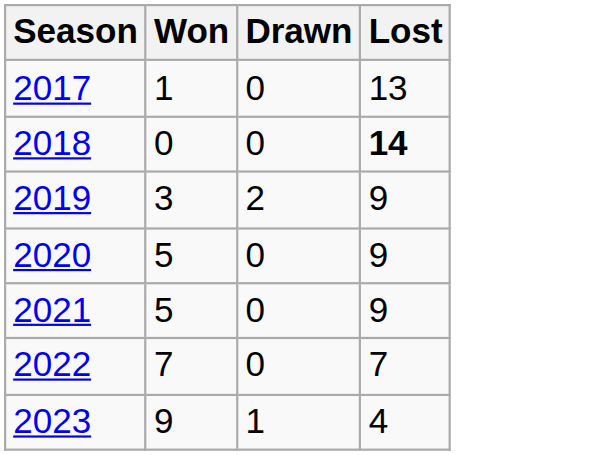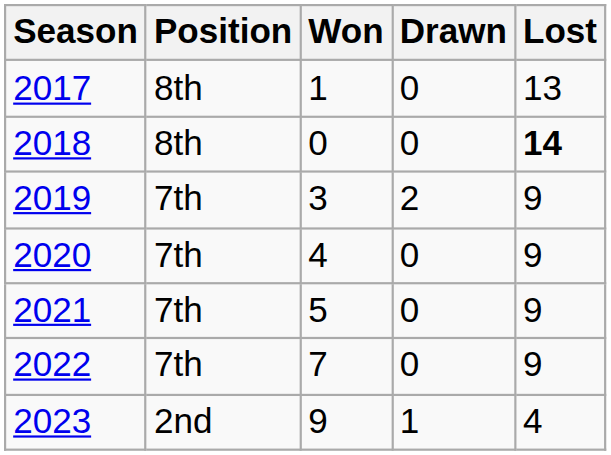+ column: (223, 32)
(164, 254) 5 -> (318, 254) 4
(378, 365) 7 -> (533, 365) 9
